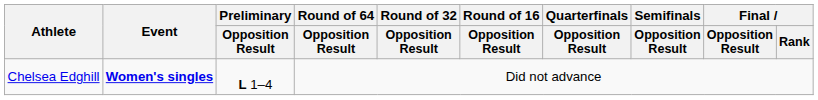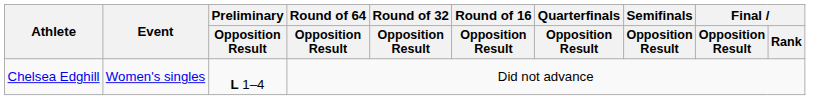(159, 77) bold -> (155, 77) normal
